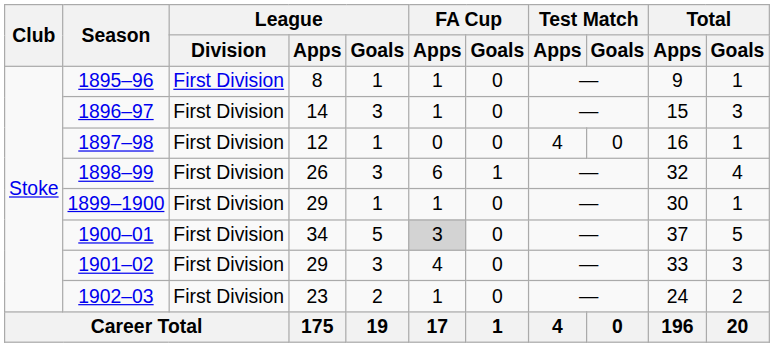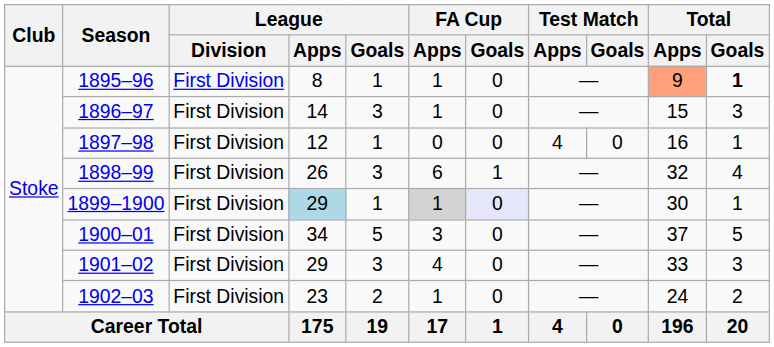(677, 81) no background -> (677, 81) lightsalmon background
(737, 81) normal -> (737, 81) bold
(317, 204) no background -> (317, 204) lightblue background
(437, 204) no background -> (437, 204) lightgrey background
(497, 204) no background -> (497, 204) lavender background
(437, 234) lightgrey background -> (437, 234) no background
